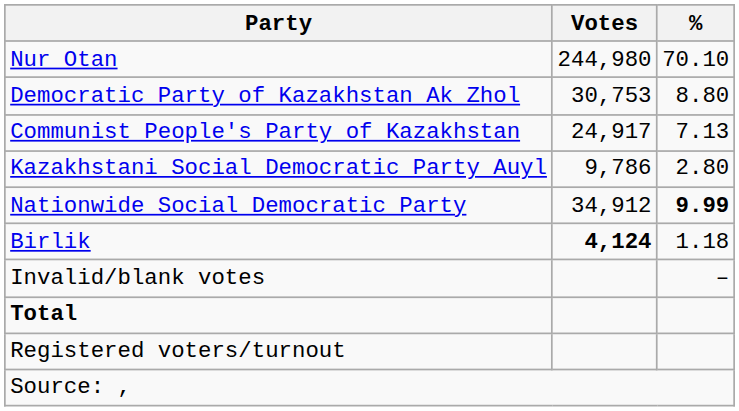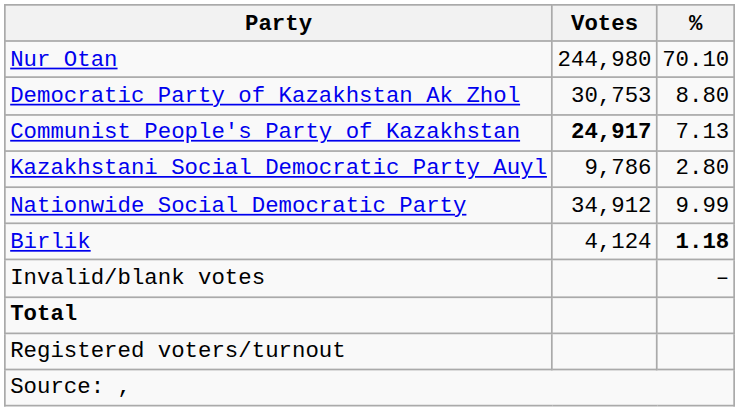(611, 132) normal -> (611, 132) bold
(702, 205) bold -> (702, 205) normal
(618, 242) bold -> (618, 242) normal
(702, 242) normal -> (702, 242) bold
